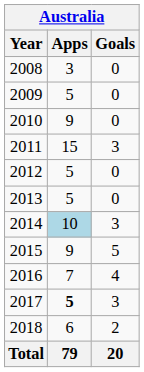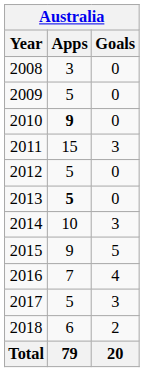(70, 120) normal -> (70, 120) bold
(70, 198) normal -> (70, 198) bold
(70, 224) lightblue background -> (70, 224) no background
(70, 302) bold -> (70, 302) normal
